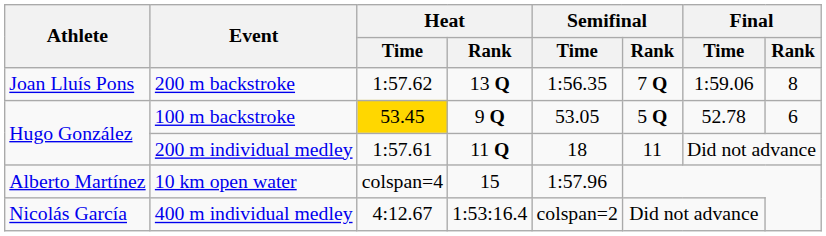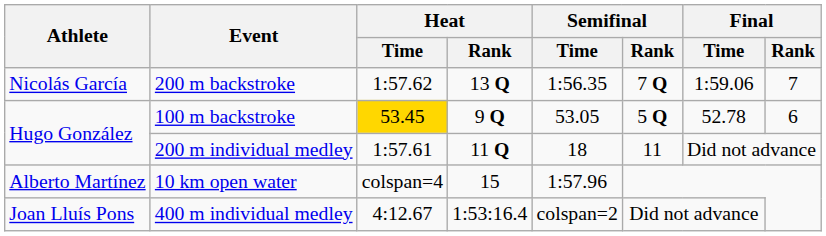(72, 84) Joan Lluís Pons -> (68, 84) Nicolás García
(793, 84) 8 -> (793, 84) 7
(68, 214) Nicolás García -> (72, 214) Joan Lluís Pons
